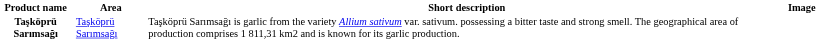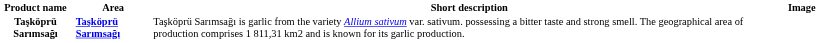(97, 28) normal -> (98, 28) bold
